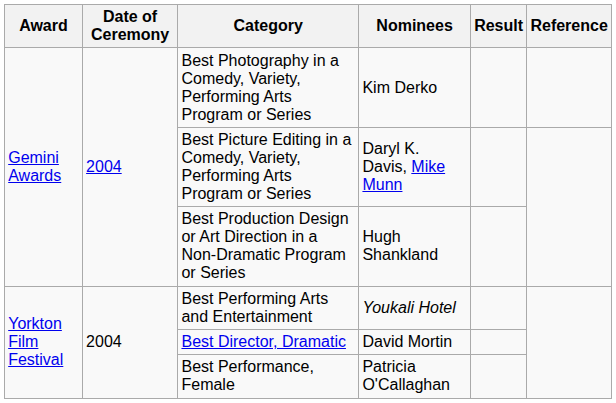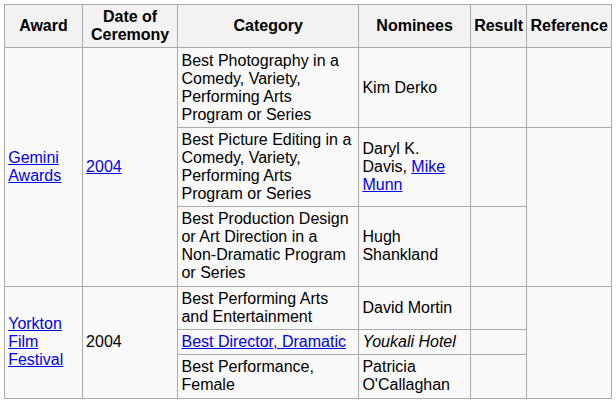(409, 307) Youkali Hotel -> (407, 307) David Mortin
(407, 342) David Mortin -> (409, 342) Youkali Hotel
